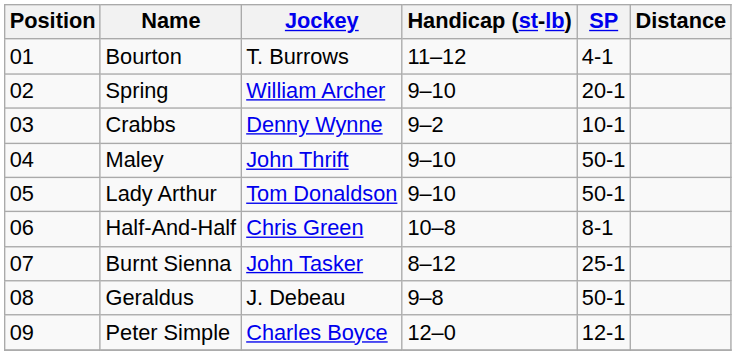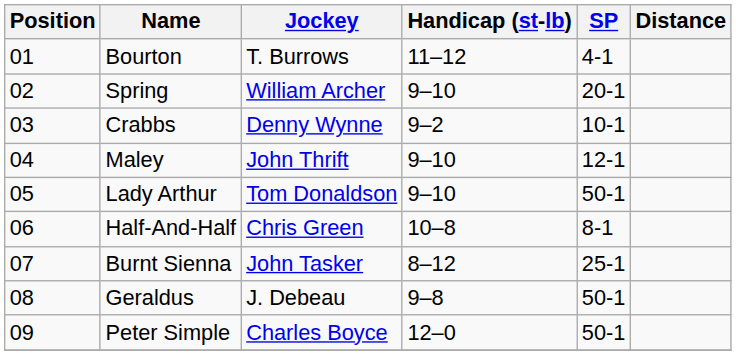(604, 159) 50-1 -> (604, 159) 12-1
(604, 332) 12-1 -> (604, 332) 50-1
